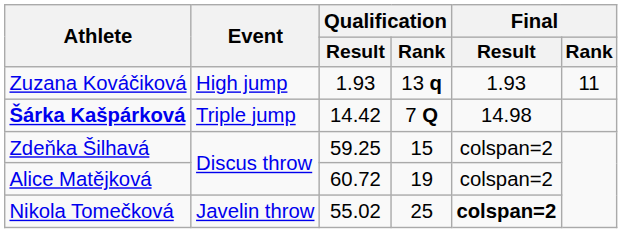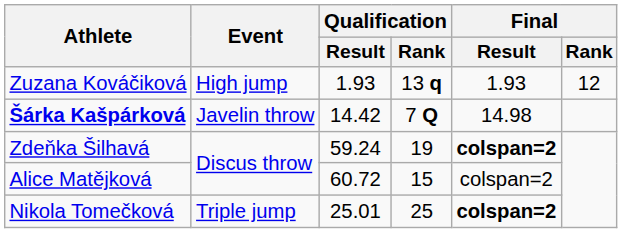(589, 83) 11 -> (589, 83) 12
(246, 116) Triple jump -> (255, 116) Javelin throw
(355, 148) 59.25 -> (355, 148) 59.24
(422, 148) 15 -> (422, 148) 19
(506, 148) normal -> (506, 148) bold
(422, 180) 19 -> (422, 180) 15
(255, 212) Javelin throw -> (246, 212) Triple jump
(355, 212) 55.02 -> (355, 212) 25.01
